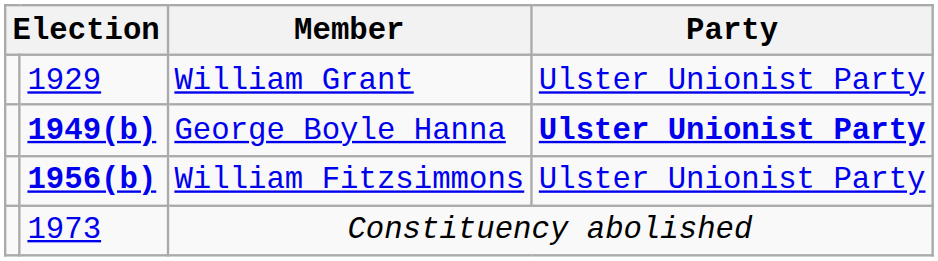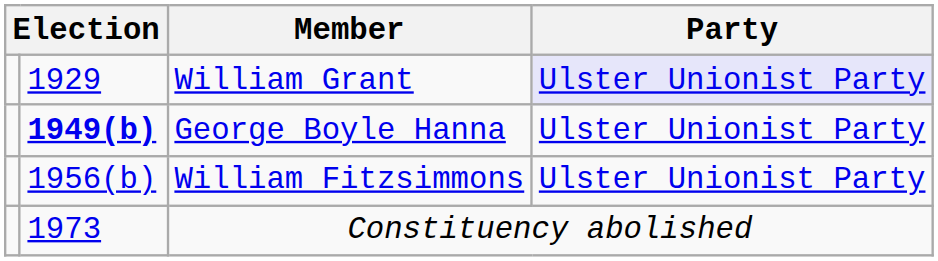(732, 80) no background -> (732, 80) lavender background
(732, 130) bold -> (732, 130) normal
(92, 180) bold -> (92, 180) normal
